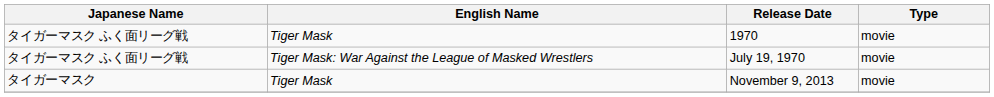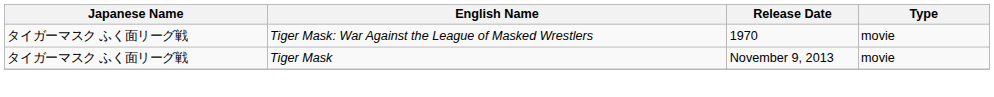(301, 35) Tiger Mask -> (432, 35) Tiger Mask: War Against the League of Masked Wrestlers
- row: (767, 58)
(52, 80) タイガーマスク -> (98, 57) タイガーマスク ふく面リーグ戦
